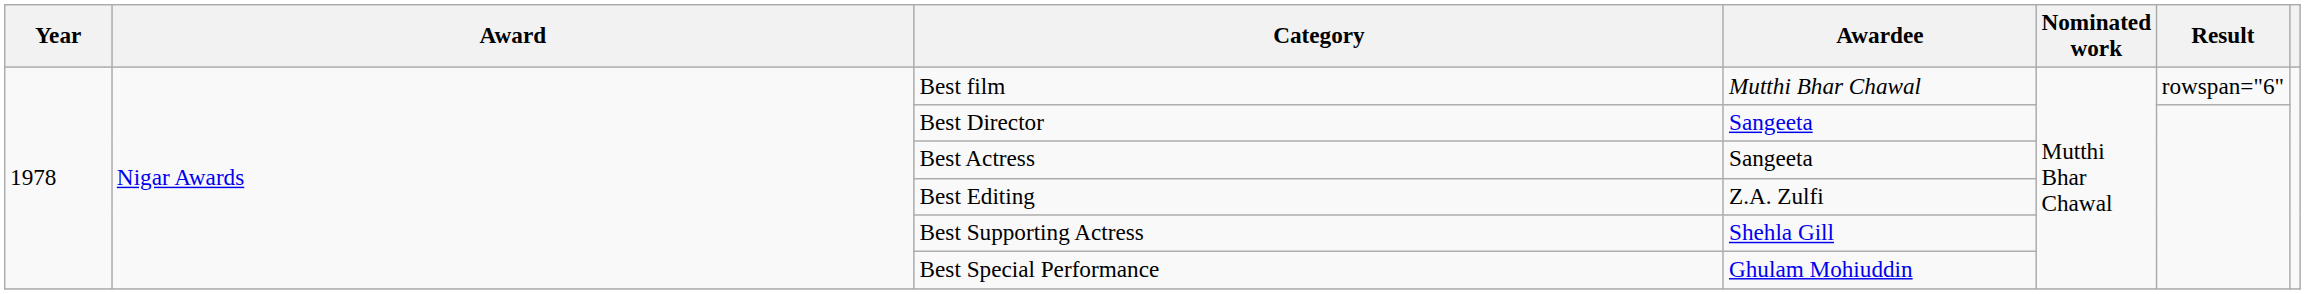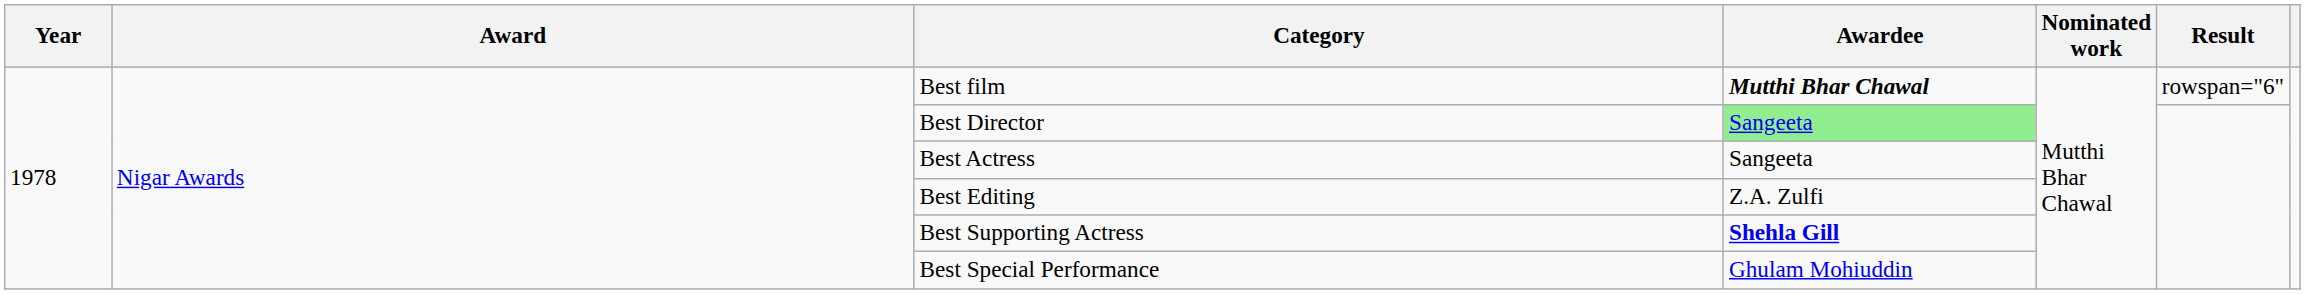(1825, 85) normal -> (1829, 85) bold
(1771, 122) no background -> (1771, 122) lightgreen background
(1781, 232) normal -> (1784, 232) bold
